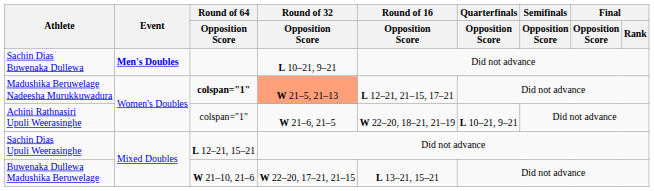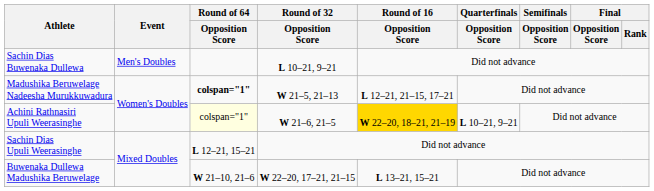(148, 62) bold -> (146, 62) normal
(307, 96) lightsalmon background -> (307, 96) no background
(224, 118) no background -> (224, 118) lightyellow background
(407, 123) no background -> (407, 123) gold background
